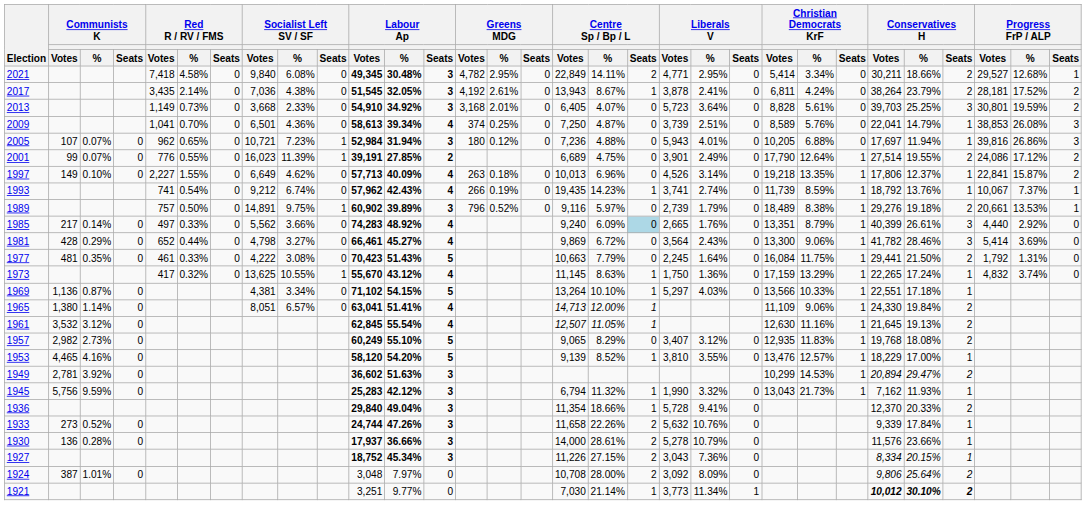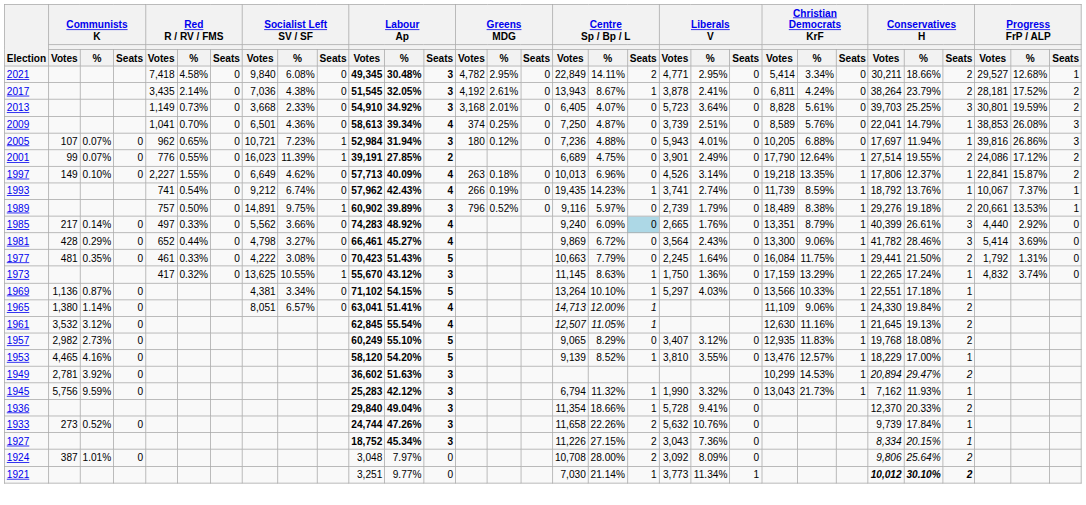(450, 274) 4 -> (450, 274) 3
(889, 424) 9,339 -> (889, 424) 9,739
- row: (18, 441)
